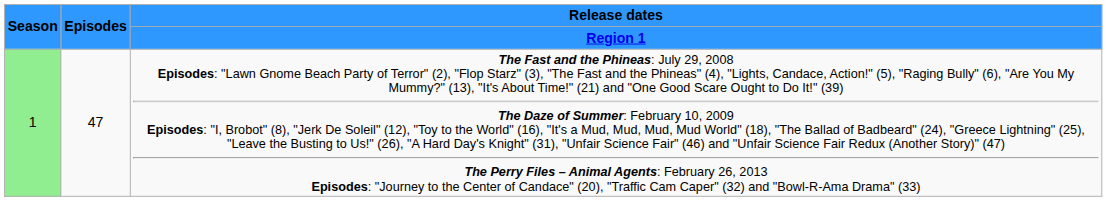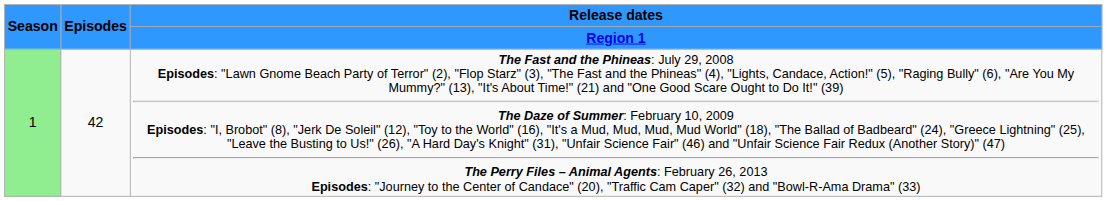(96, 122) 47 -> (96, 122) 42
